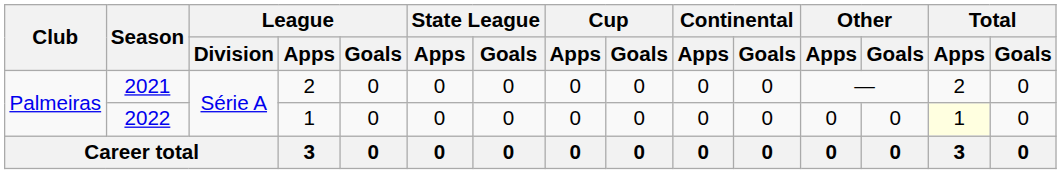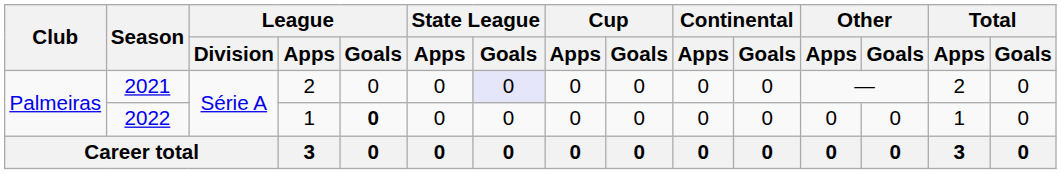(509, 86) no background -> (509, 86) lavender background
(373, 119) normal -> (373, 119) bold
(959, 119) lightyellow background -> (959, 119) no background
